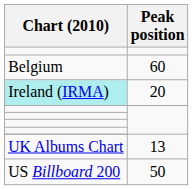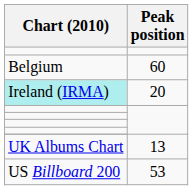(158, 171) 50 -> (158, 171) 53
